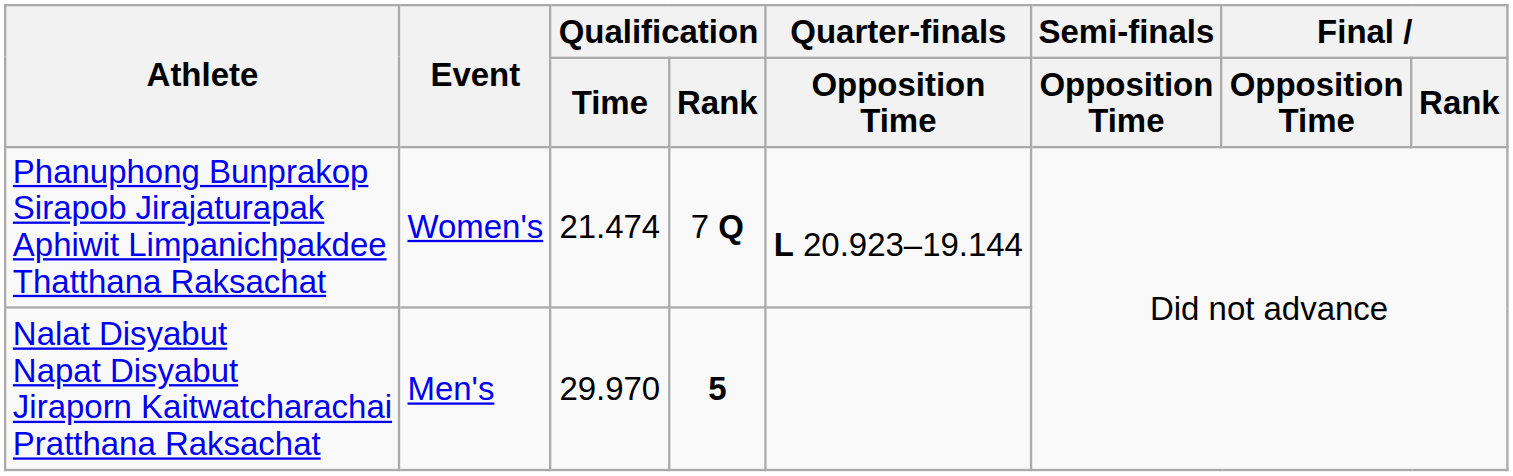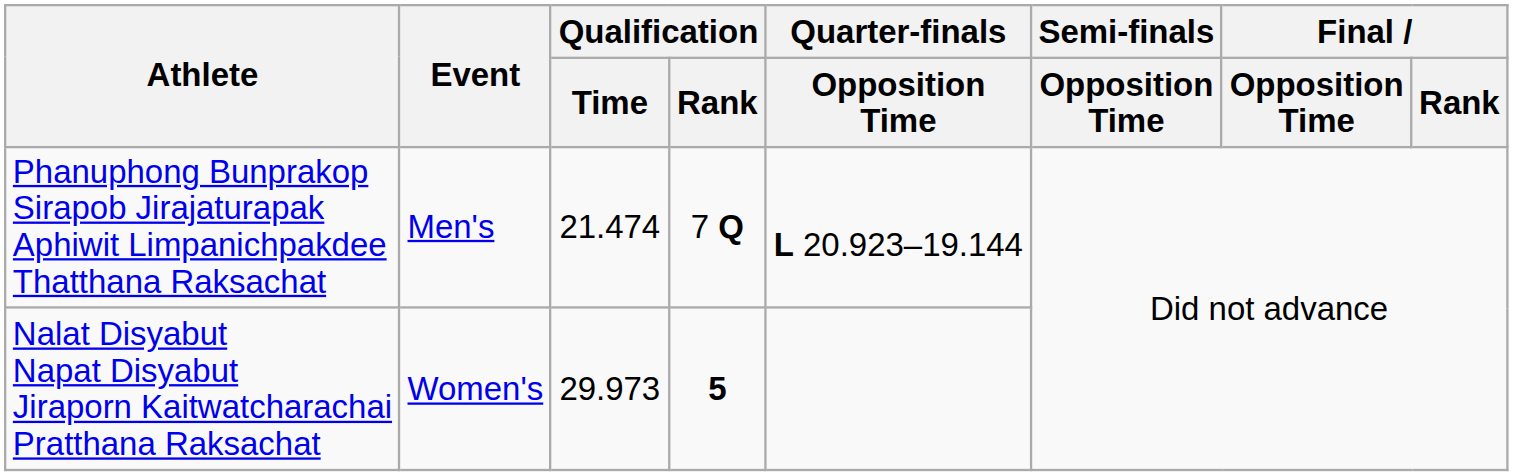(475, 227) Women's -> (451, 227) Men's
(451, 389) Men's -> (475, 389) Women's
(610, 389) 29.970 -> (610, 389) 29.973
